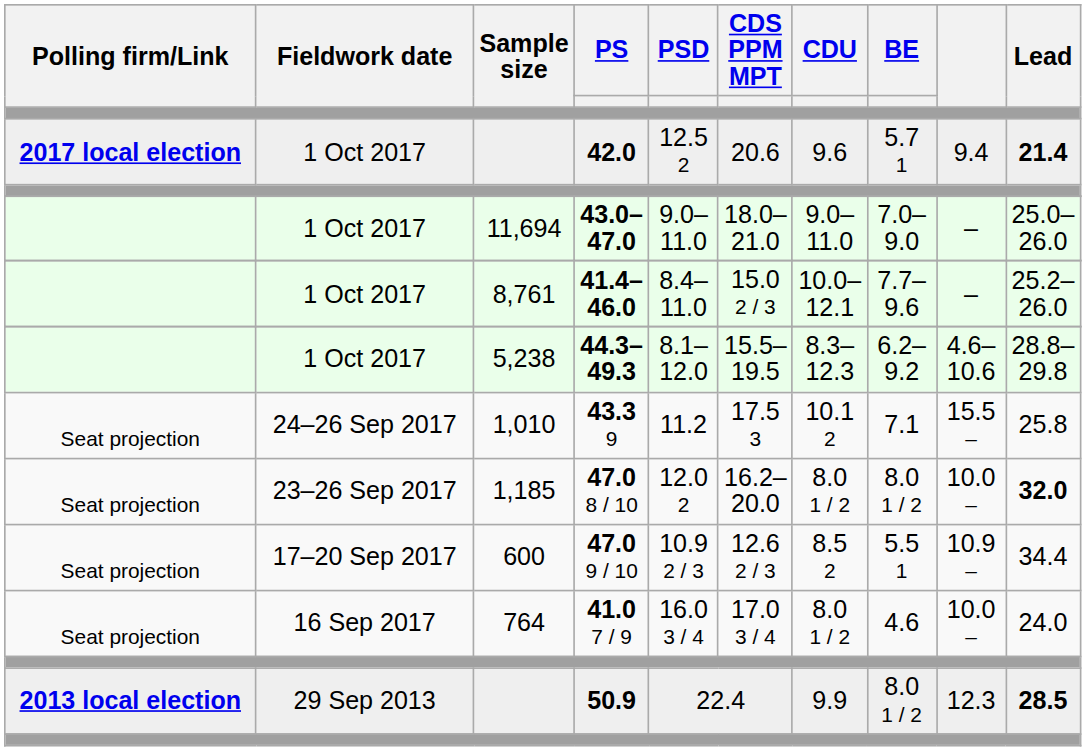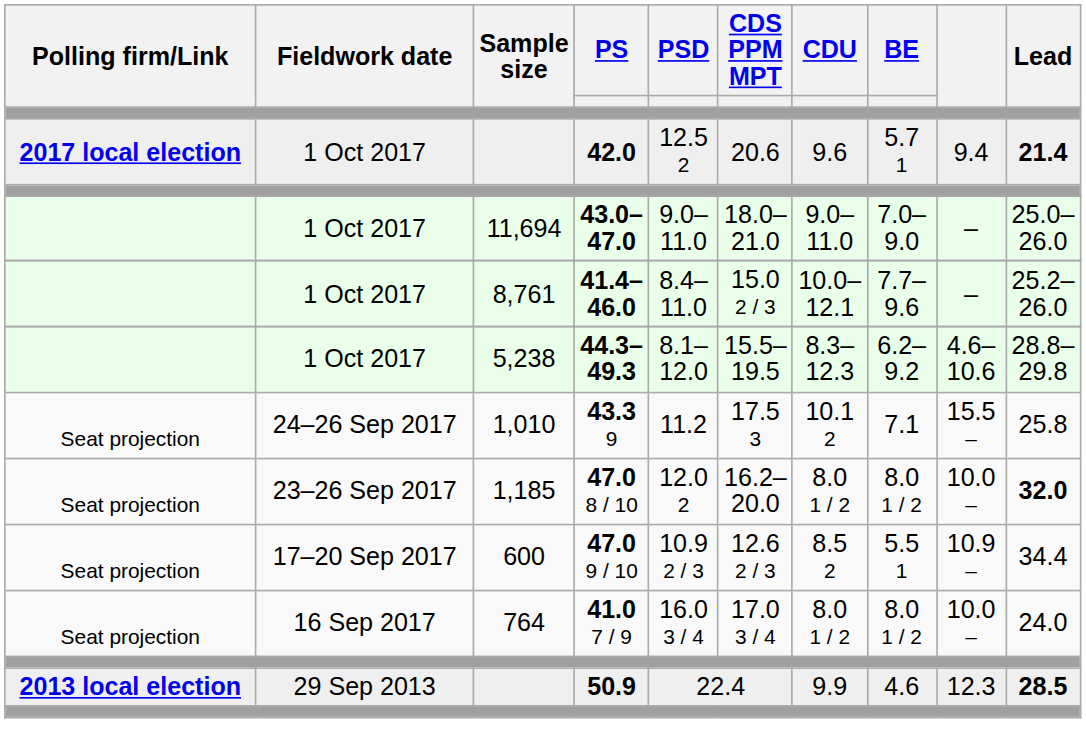(902, 622) 4.6 -> (902, 622) 8.0 1 / 2
(902, 699) 8.0 1 / 2 -> (902, 686) 4.6
